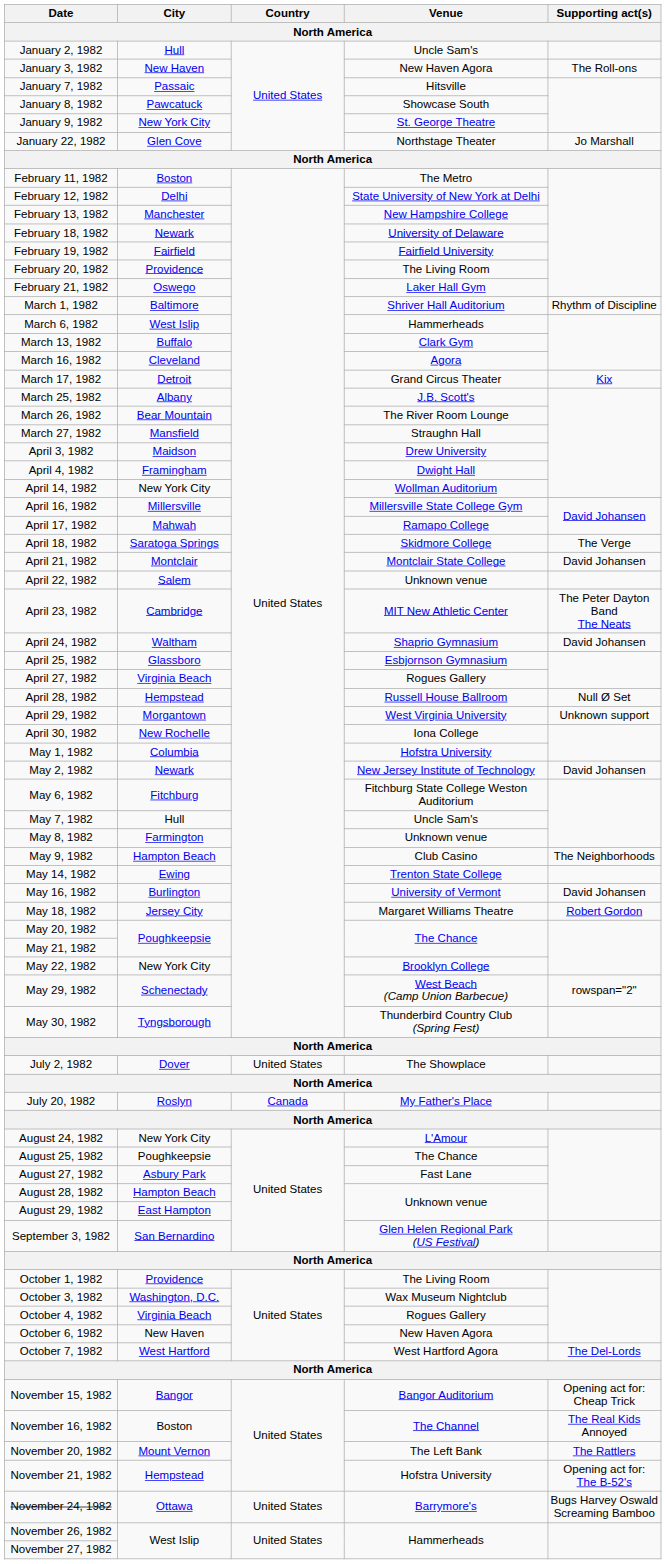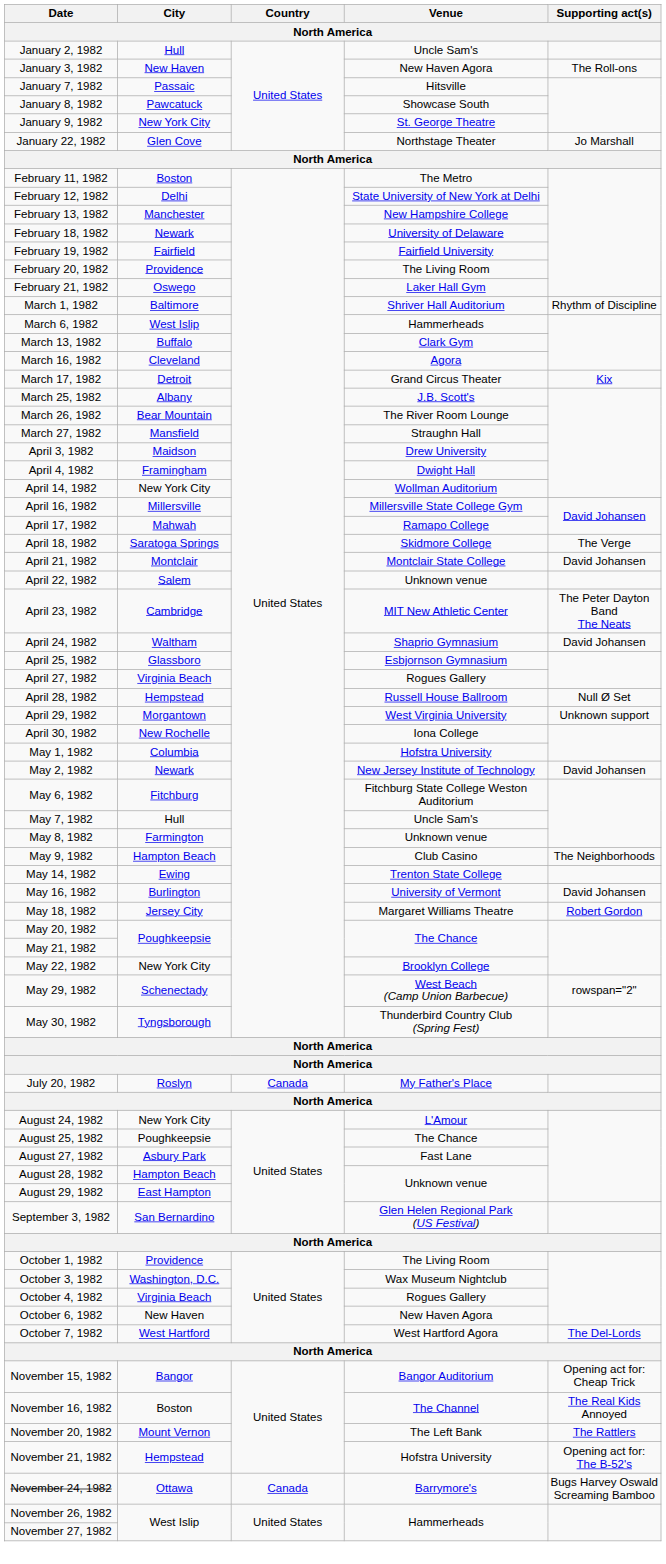- row: (61, 1065)
(288, 1507) United States -> (288, 1488) Canada
